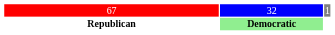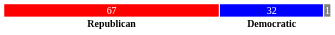(272, 24) lightgreen background -> (272, 24) no background
